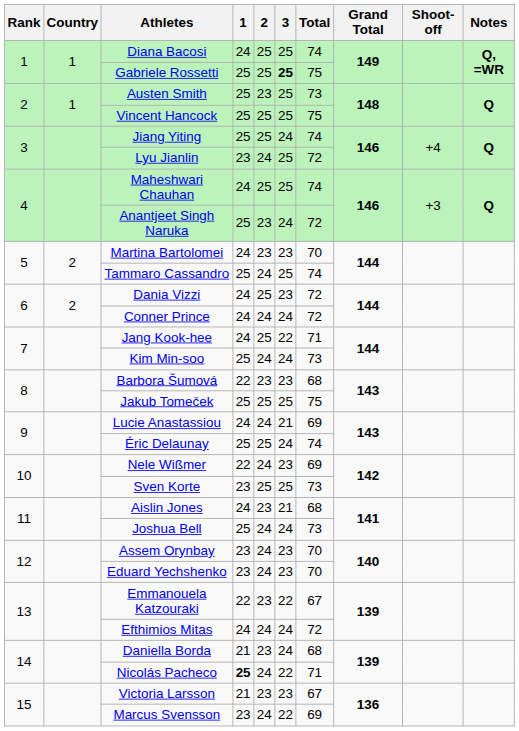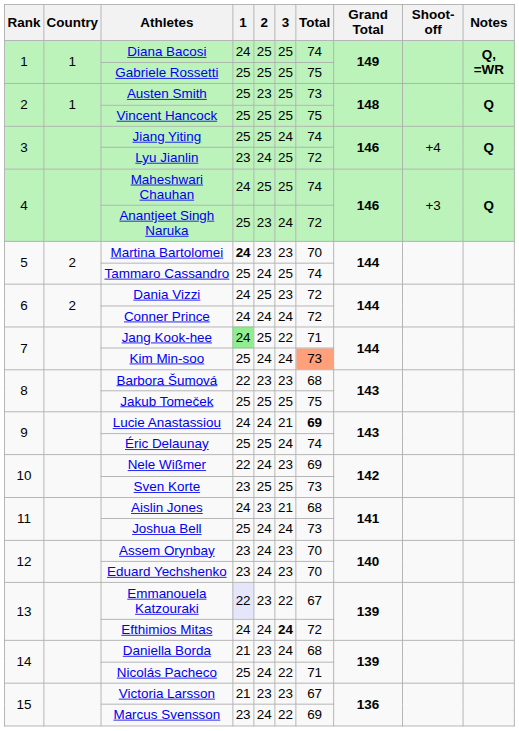(285, 72) bold -> (285, 72) normal
(243, 252) normal -> (243, 252) bold
(243, 337) no background -> (243, 337) lightgreen background
(315, 358) no background -> (315, 358) lightsalmon background
(315, 422) normal -> (315, 422) bold
(243, 600) no background -> (243, 600) lavender background
(285, 629) normal -> (285, 629) bold
(243, 672) bold -> (243, 672) normal
